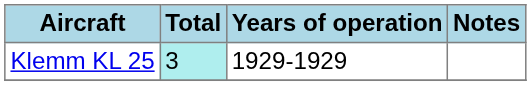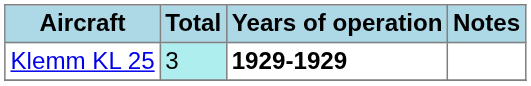(289, 61) normal -> (289, 61) bold
